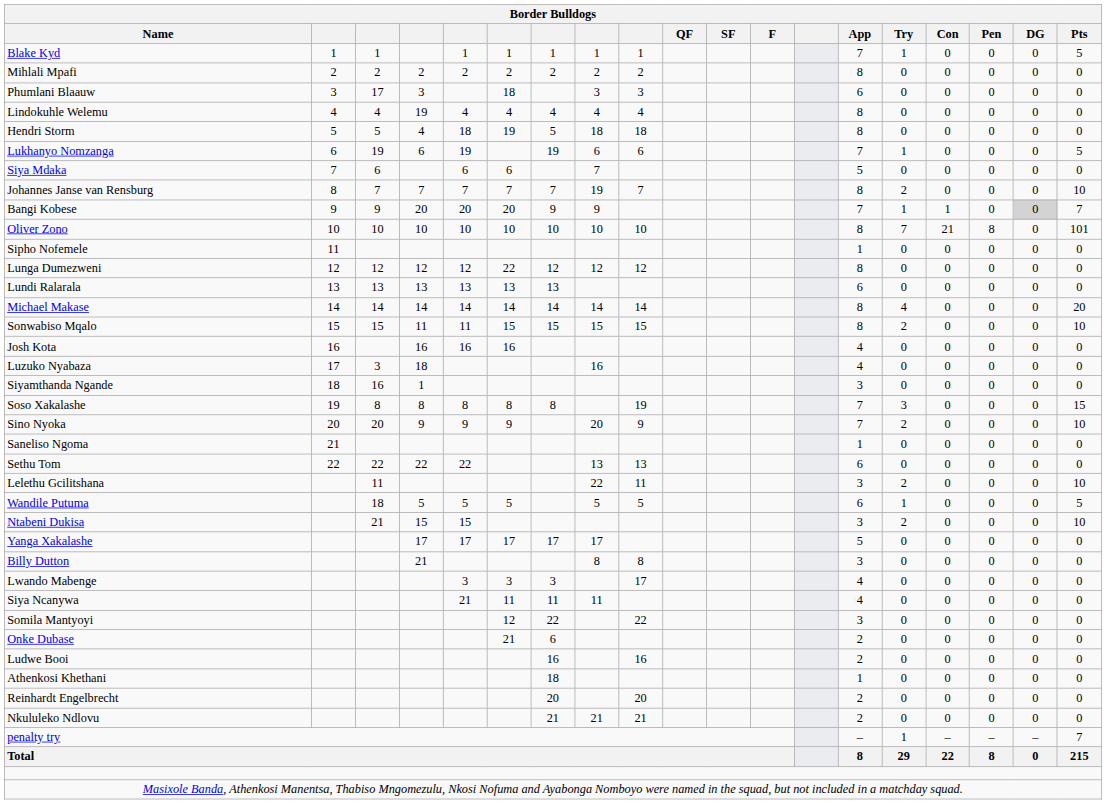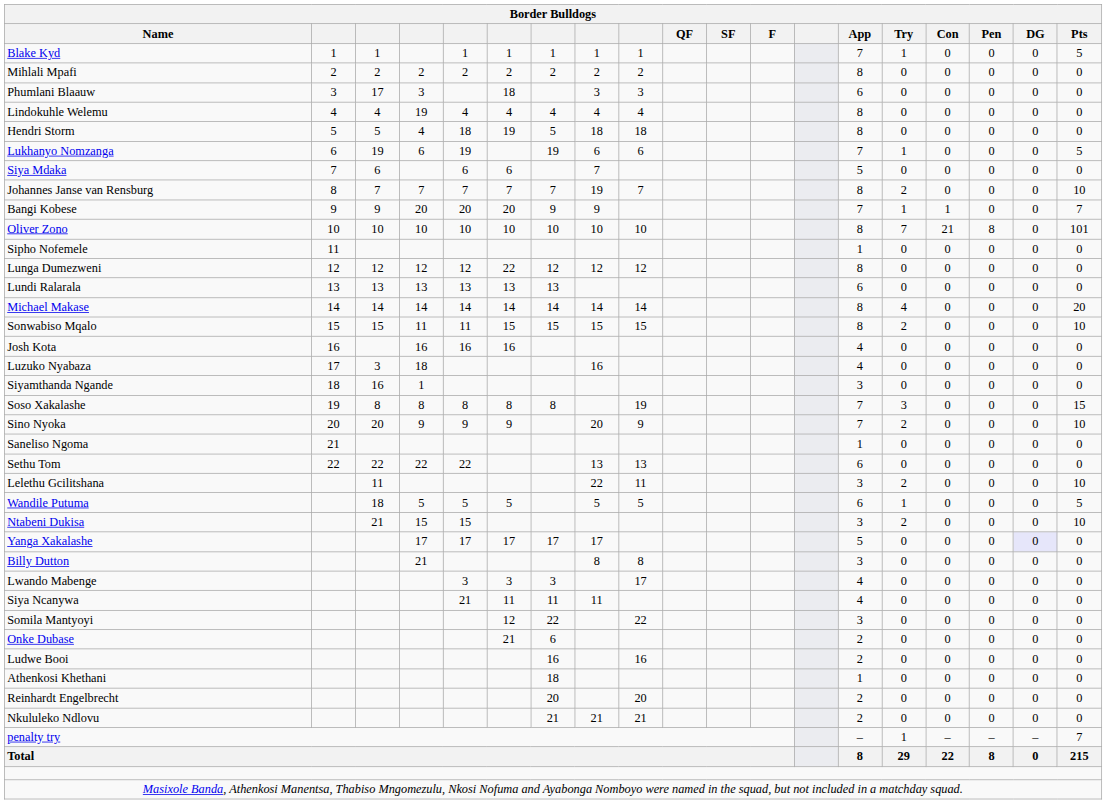(1035, 209) lightgrey background -> (1035, 209) no background
(1035, 541) no background -> (1035, 541) lavender background
